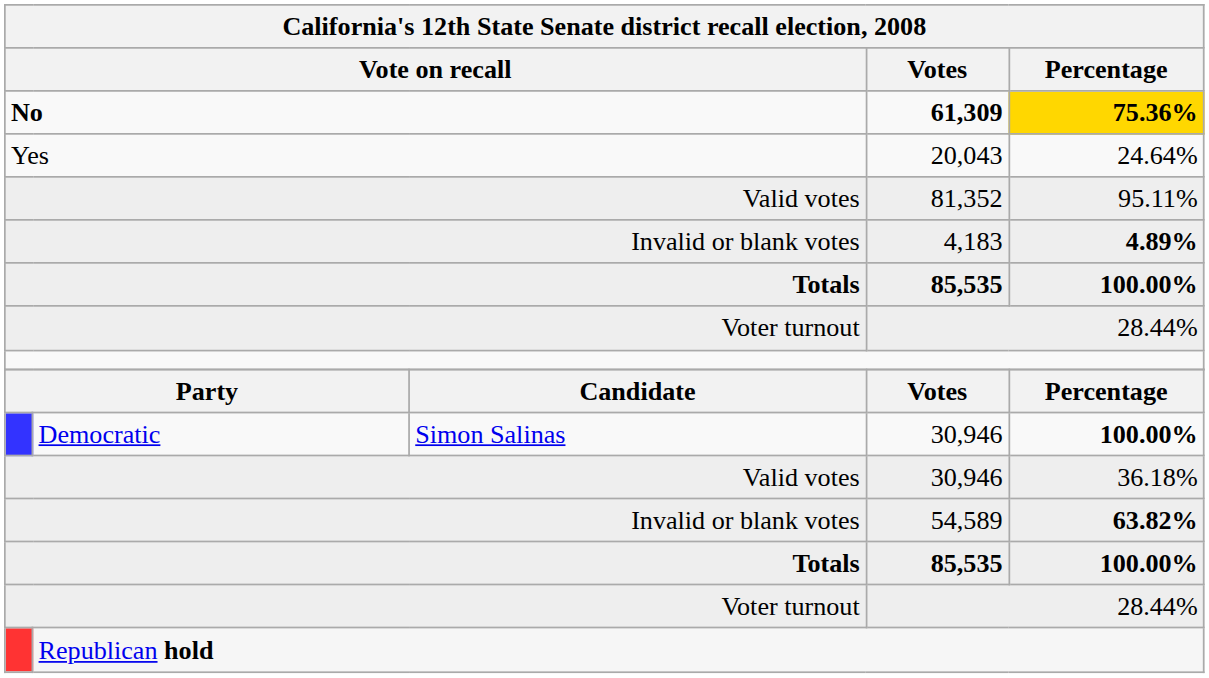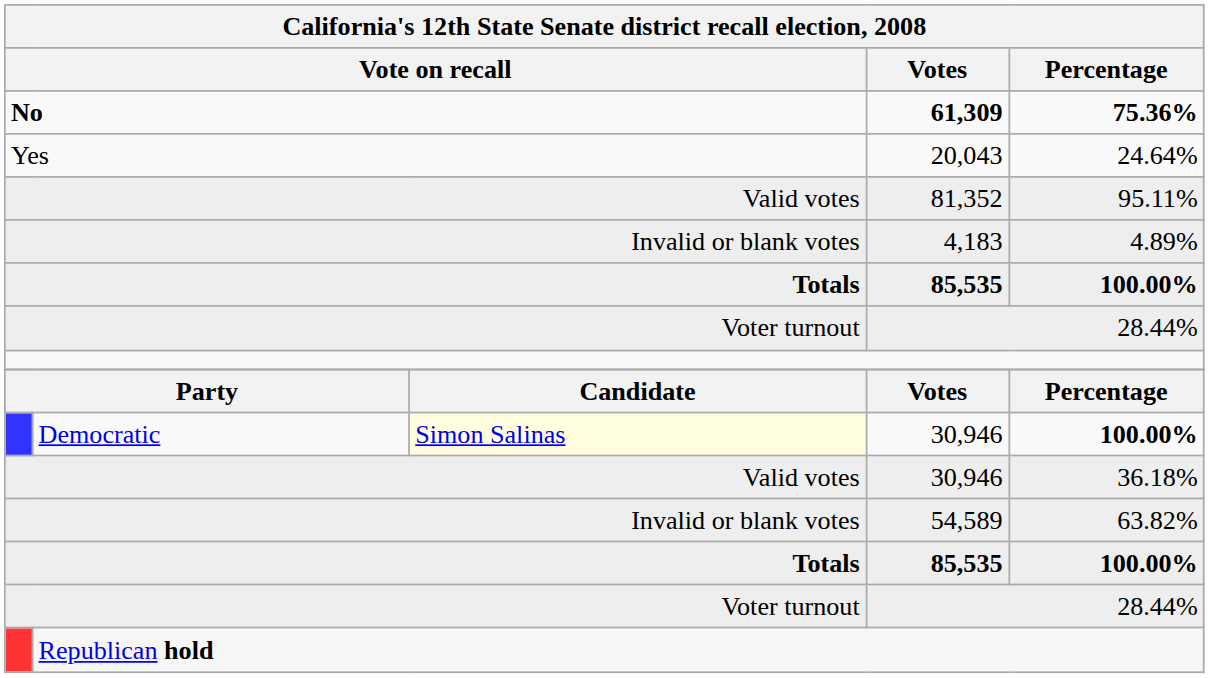(1155, 112) gold background -> (1155, 112) no background
(1162, 241) bold -> (1164, 241) normal
(490, 434) no background -> (490, 434) lightyellow background
(1155, 520) bold -> (1157, 520) normal
